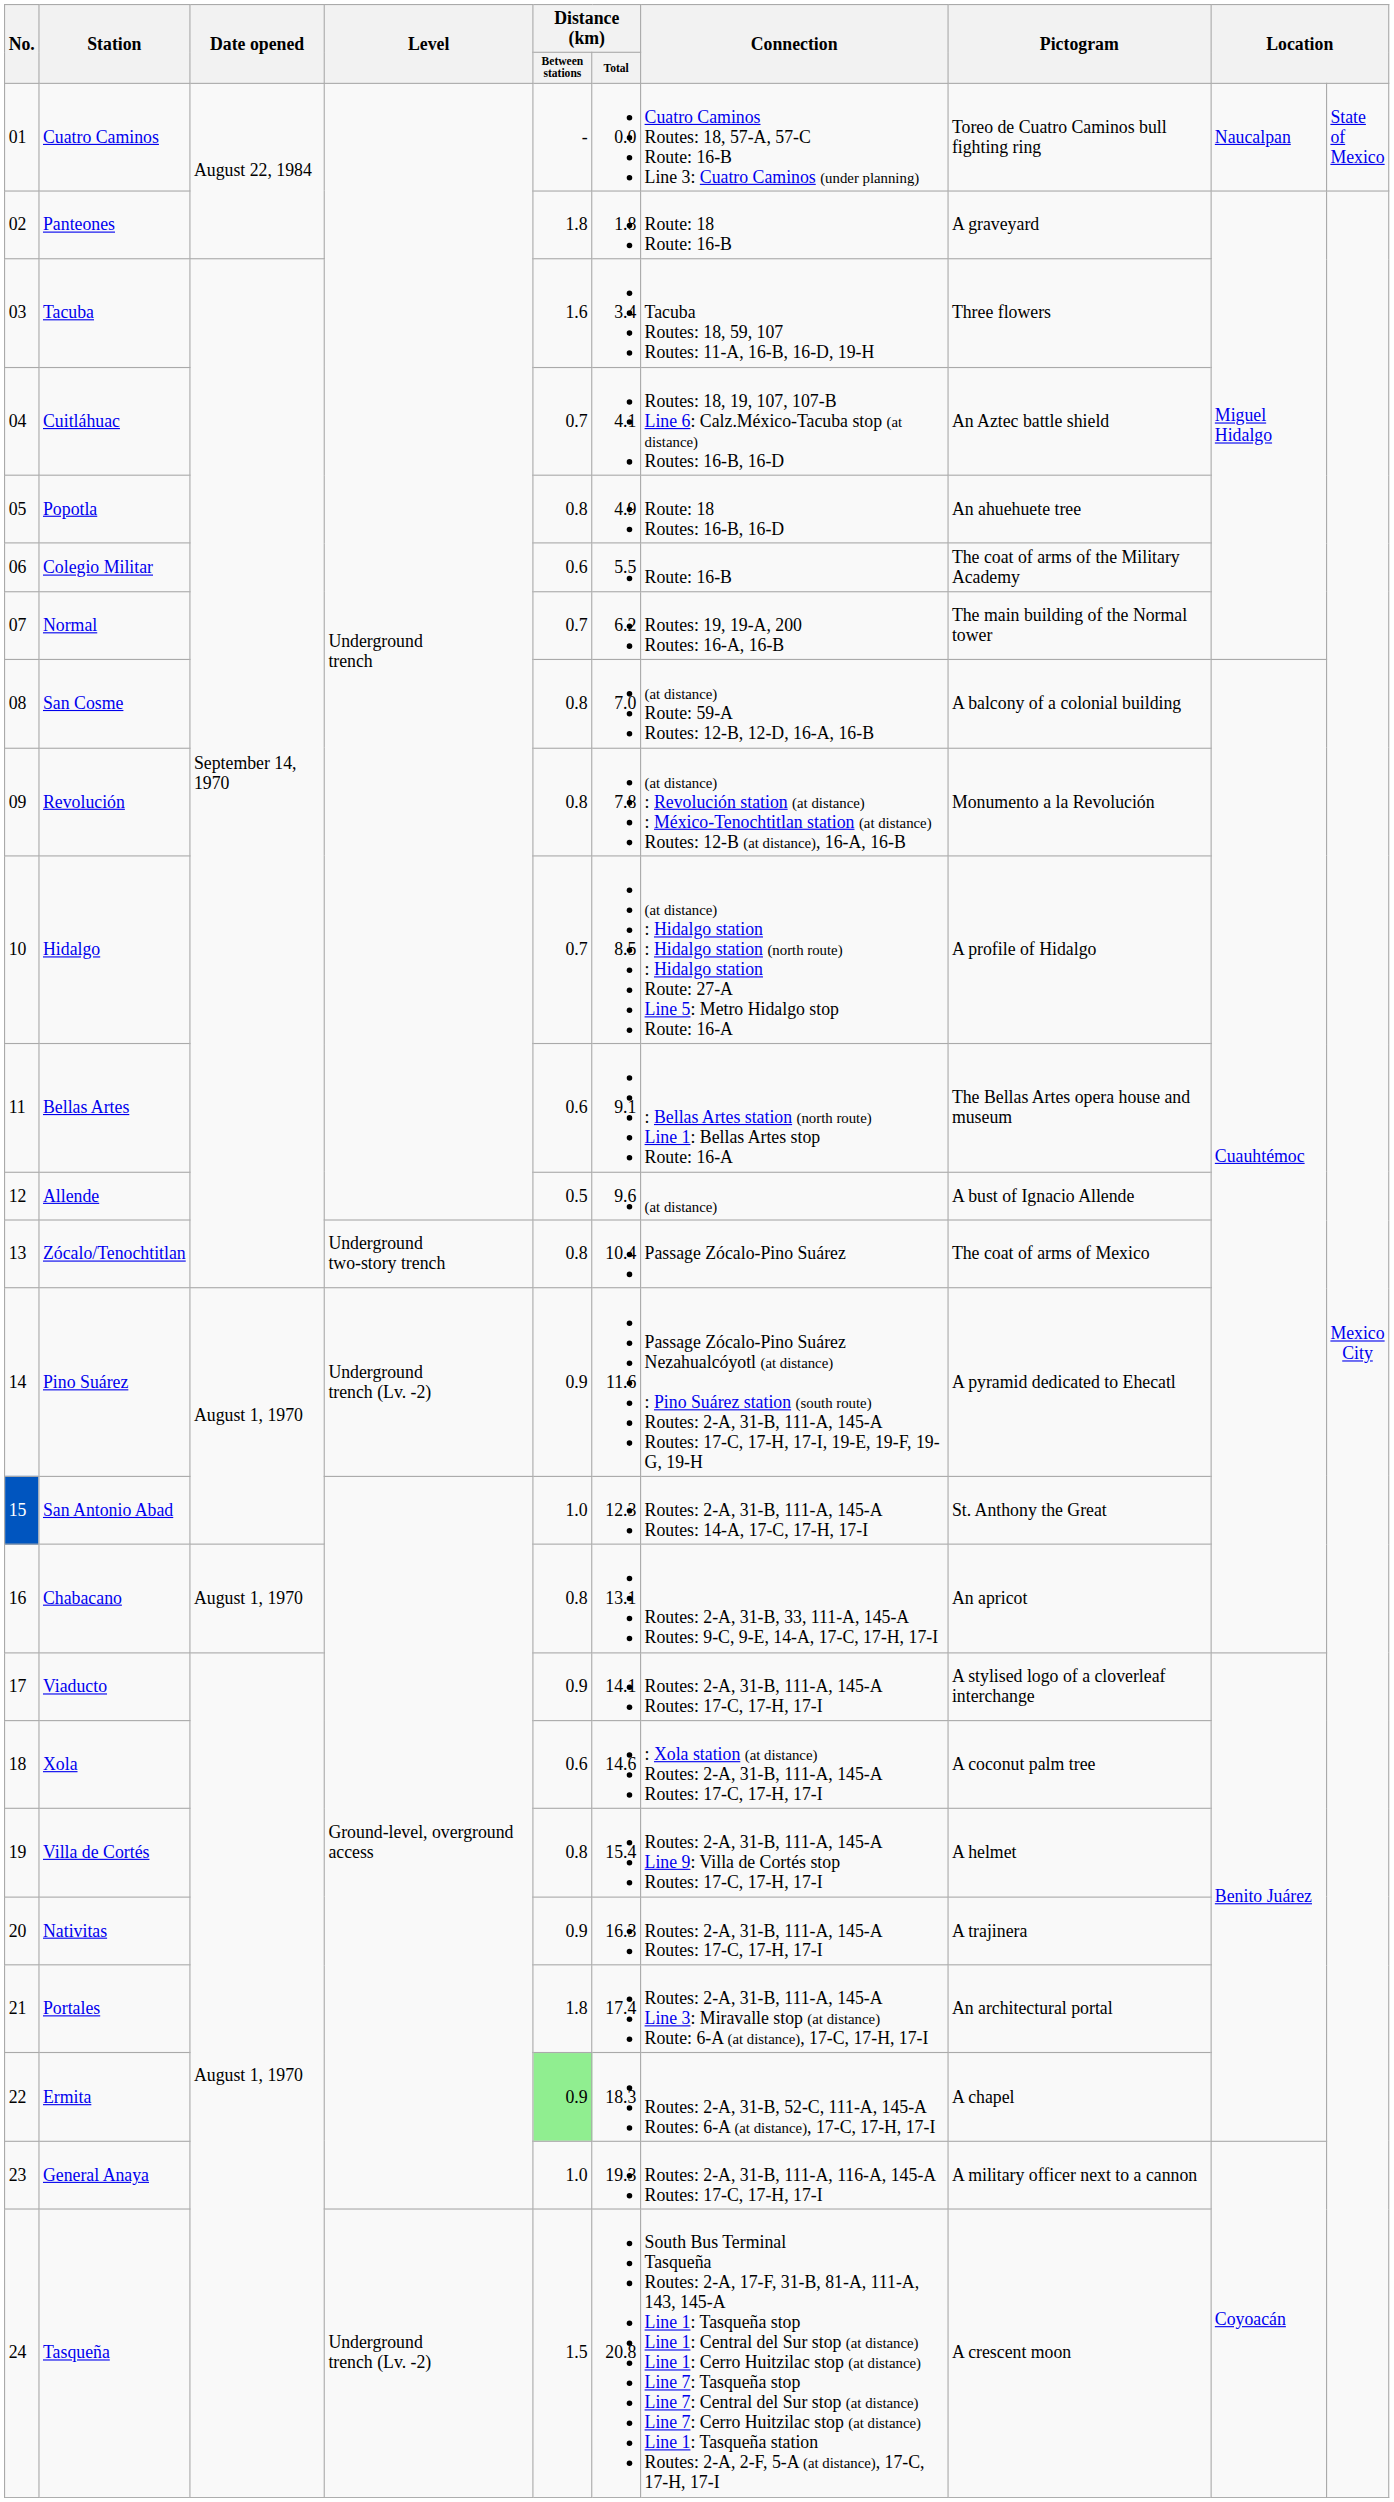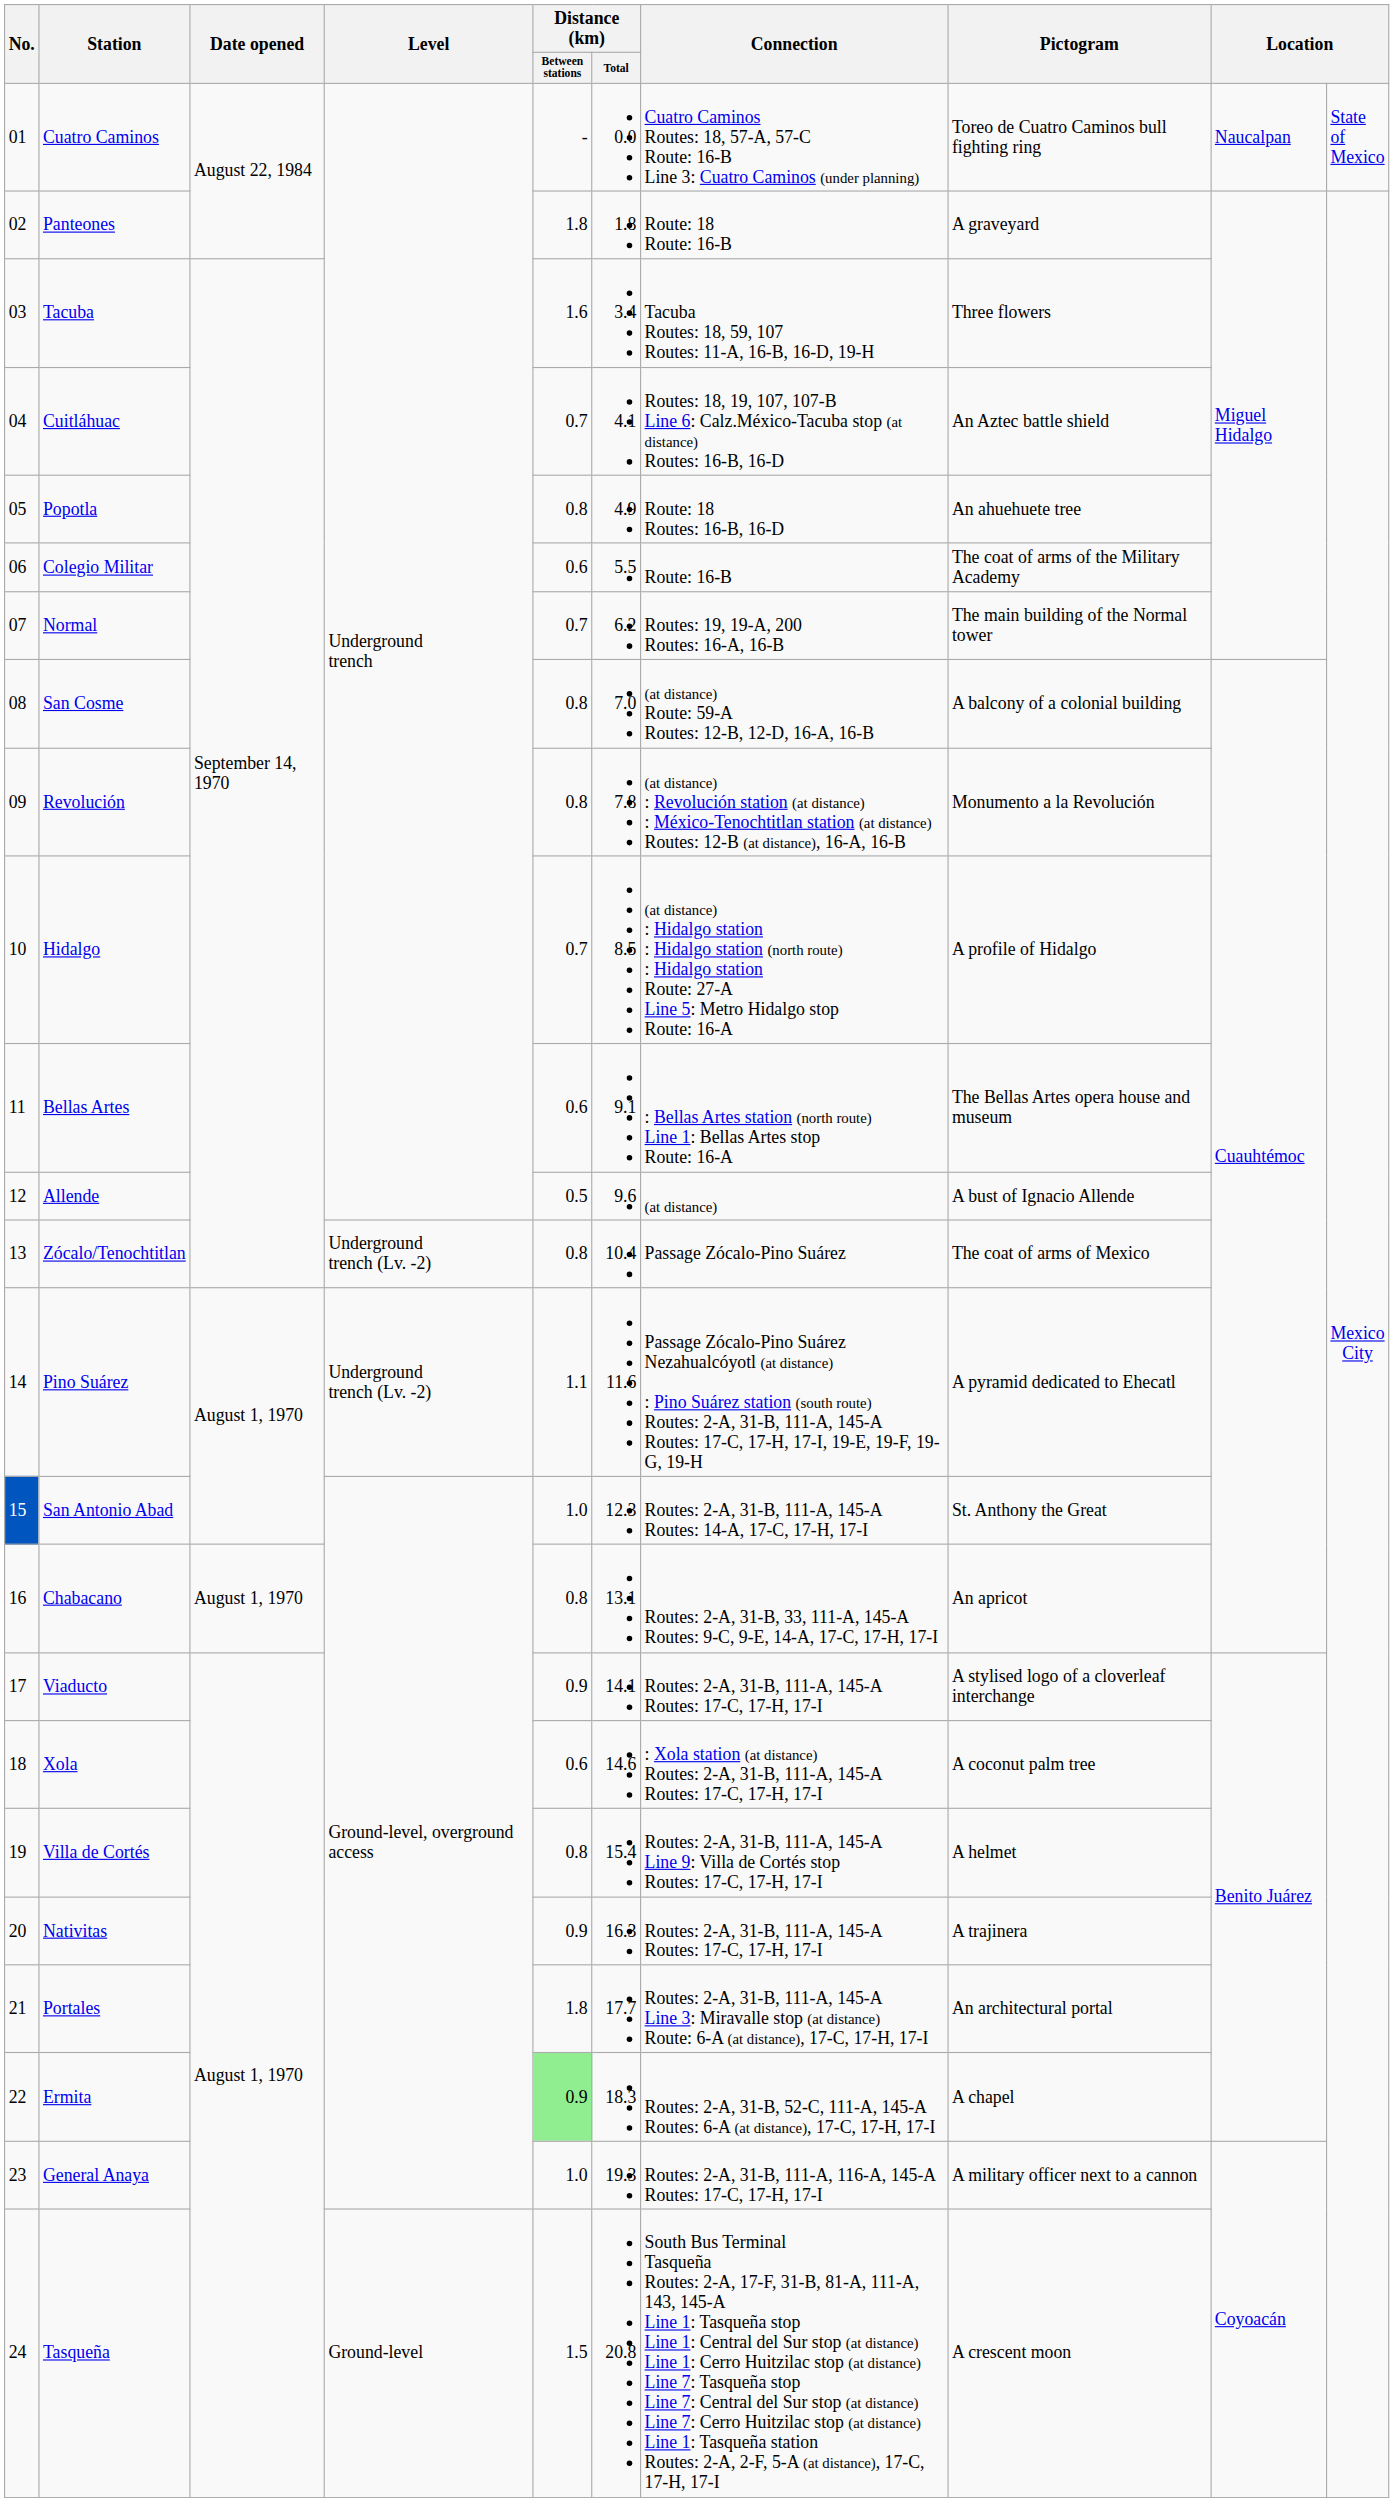(387, 1254) Underground two-story trench -> (380, 1254) Underground trench (Lv. -2)
(577, 1382) 0.9 -> (577, 1382) 1.1
(621, 2008) 17.4 -> (621, 2008) 17.7
(380, 2353) Underground trench (Lv. -2) -> (376, 2353) Ground-level
